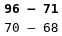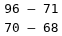(31, 8) bold -> (31, 8) normal
